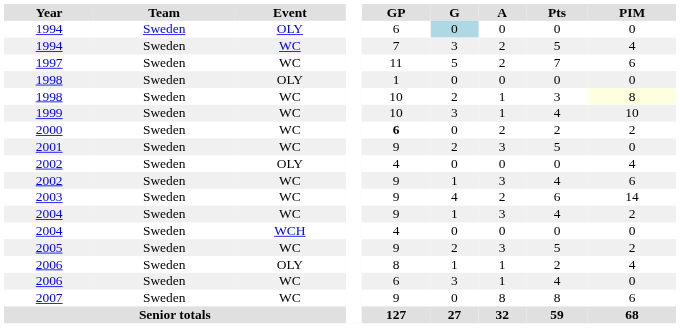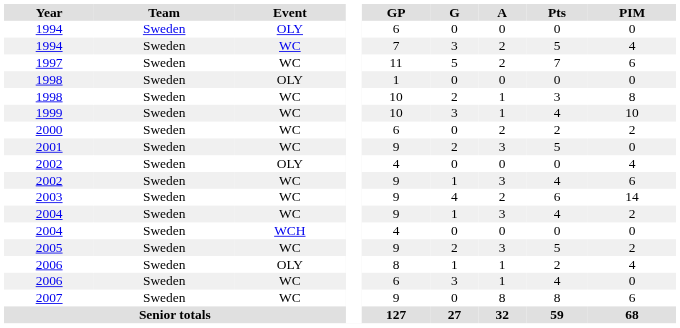(454, 29) lightblue background -> (454, 29) no background
(632, 96) lightyellow background -> (632, 96) no background
(396, 130) bold -> (396, 130) normal
